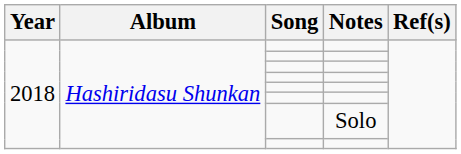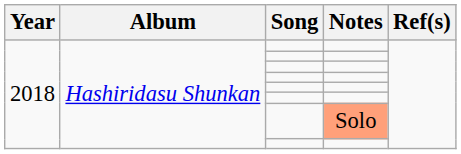(356, 120) no background -> (356, 120) lightsalmon background
